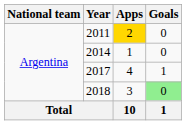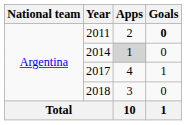(130, 33) gold background -> (130, 33) no background
(164, 33) normal -> (164, 33) bold
(130, 52) no background -> (130, 52) lightgrey background
(164, 91) lightgreen background -> (164, 91) no background
